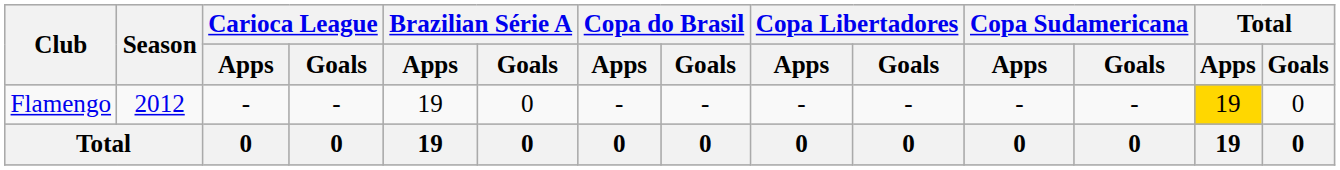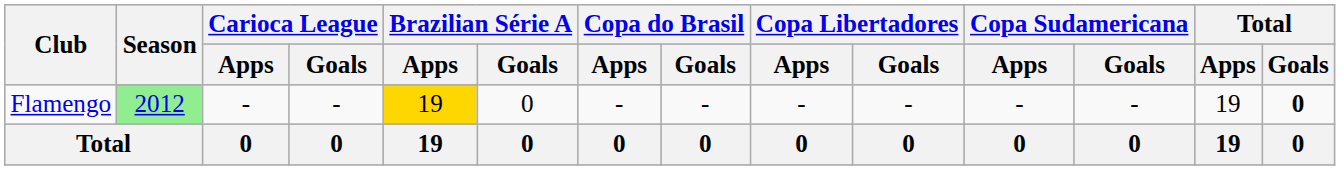(160, 104) no background -> (160, 104) lightgreen background
(430, 104) no background -> (430, 104) gold background
(1228, 104) gold background -> (1228, 104) no background
(1298, 104) normal -> (1298, 104) bold
